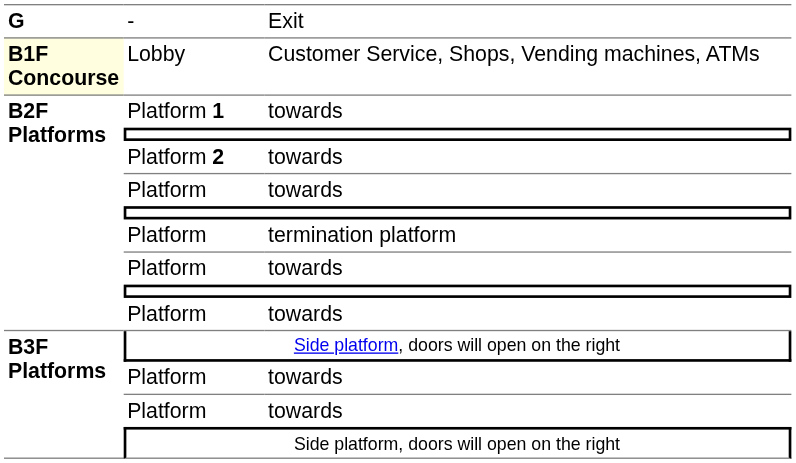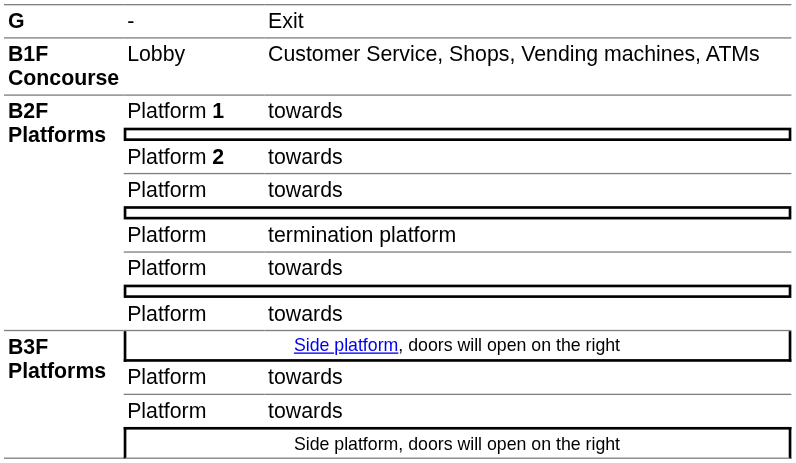(64, 66) lightyellow background -> (64, 66) no background
